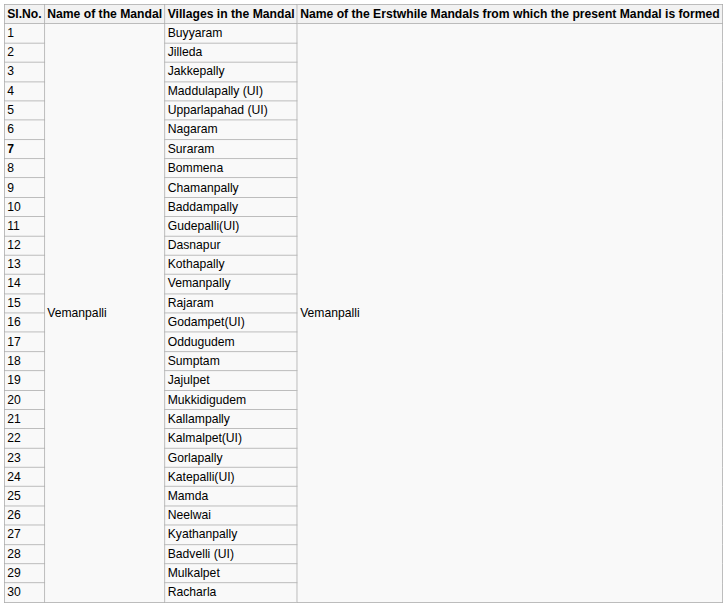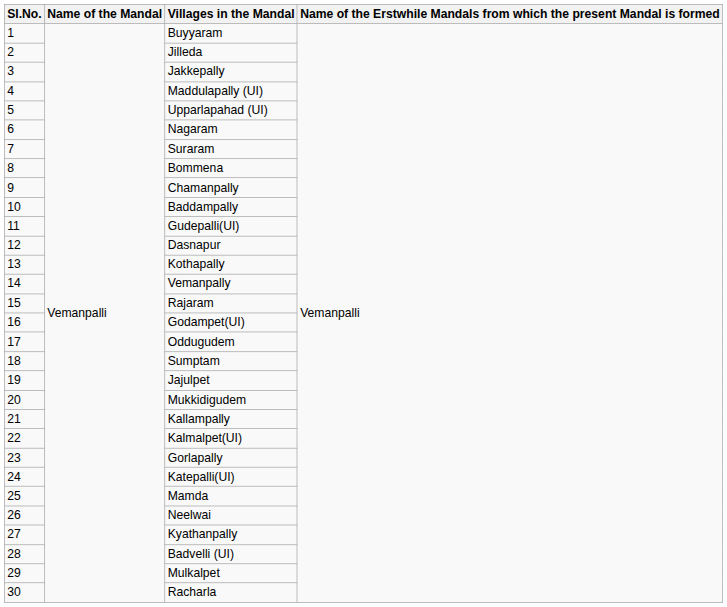(11, 149) bold -> (11, 149) normal
